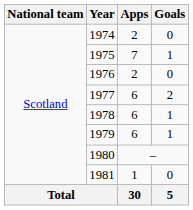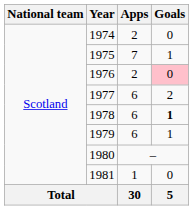(170, 74) no background -> (170, 74) pink background
(170, 114) normal -> (170, 114) bold
